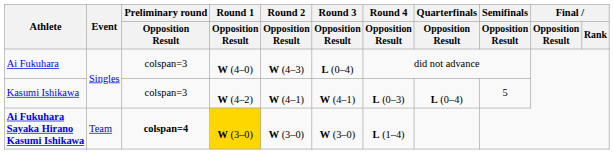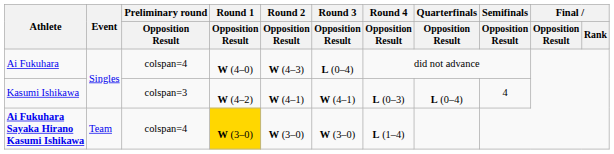(166, 64) colspan=3 -> (166, 64) colspan=4
(505, 93) 5 -> (505, 93) 4
(166, 129) bold -> (166, 129) normal
